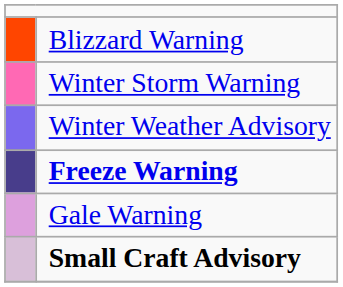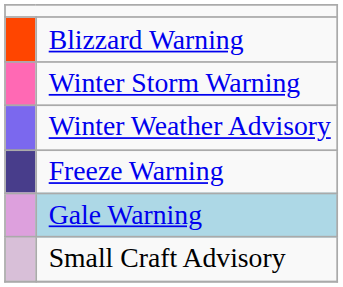(140, 170) bold -> (133, 170) normal
(122, 214) no background -> (122, 214) lightblue background
(171, 258) bold -> (164, 258) normal
